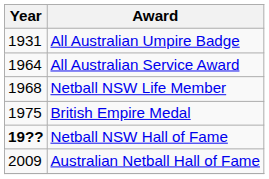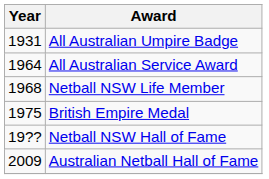(26, 137) bold -> (25, 137) normal
